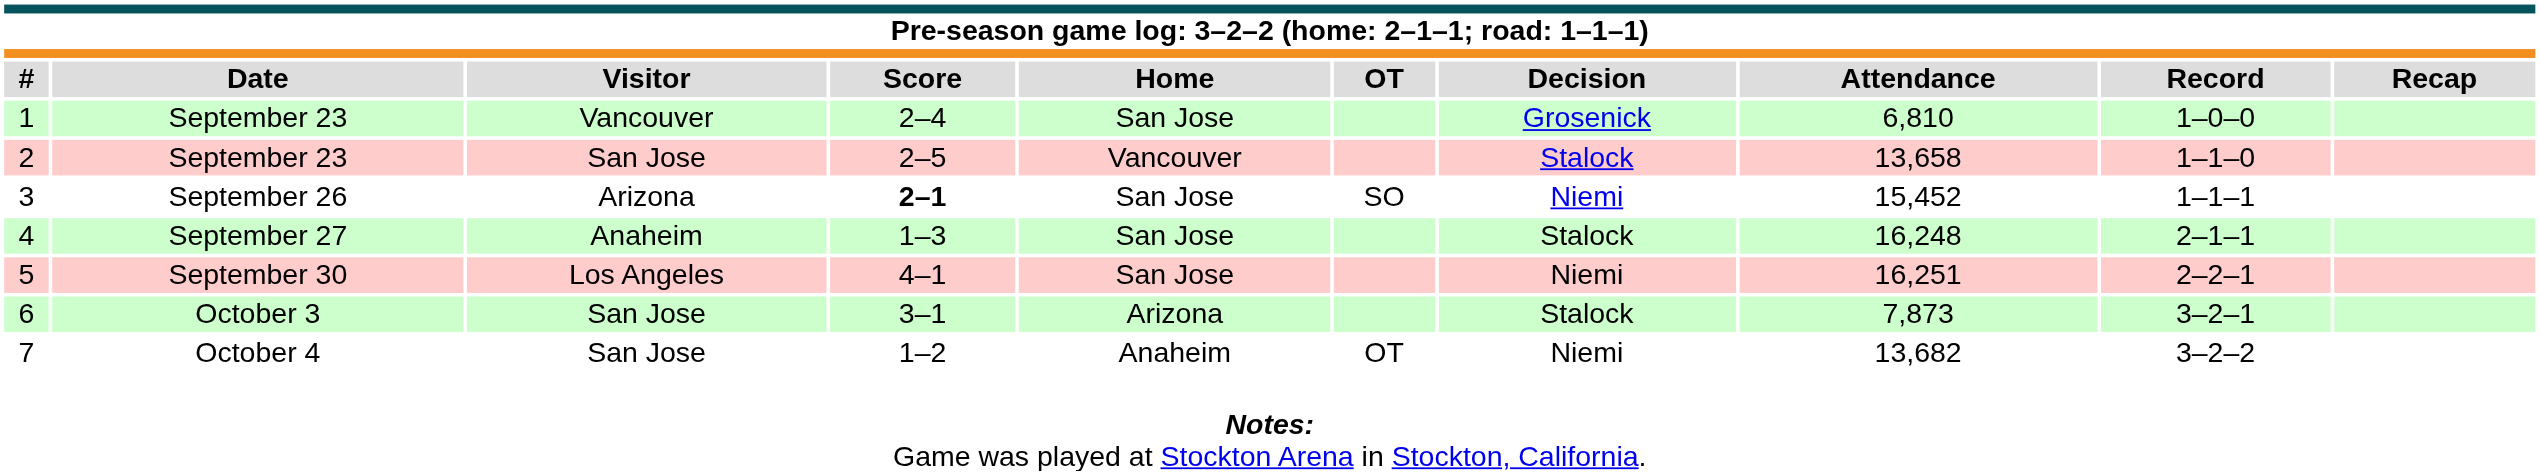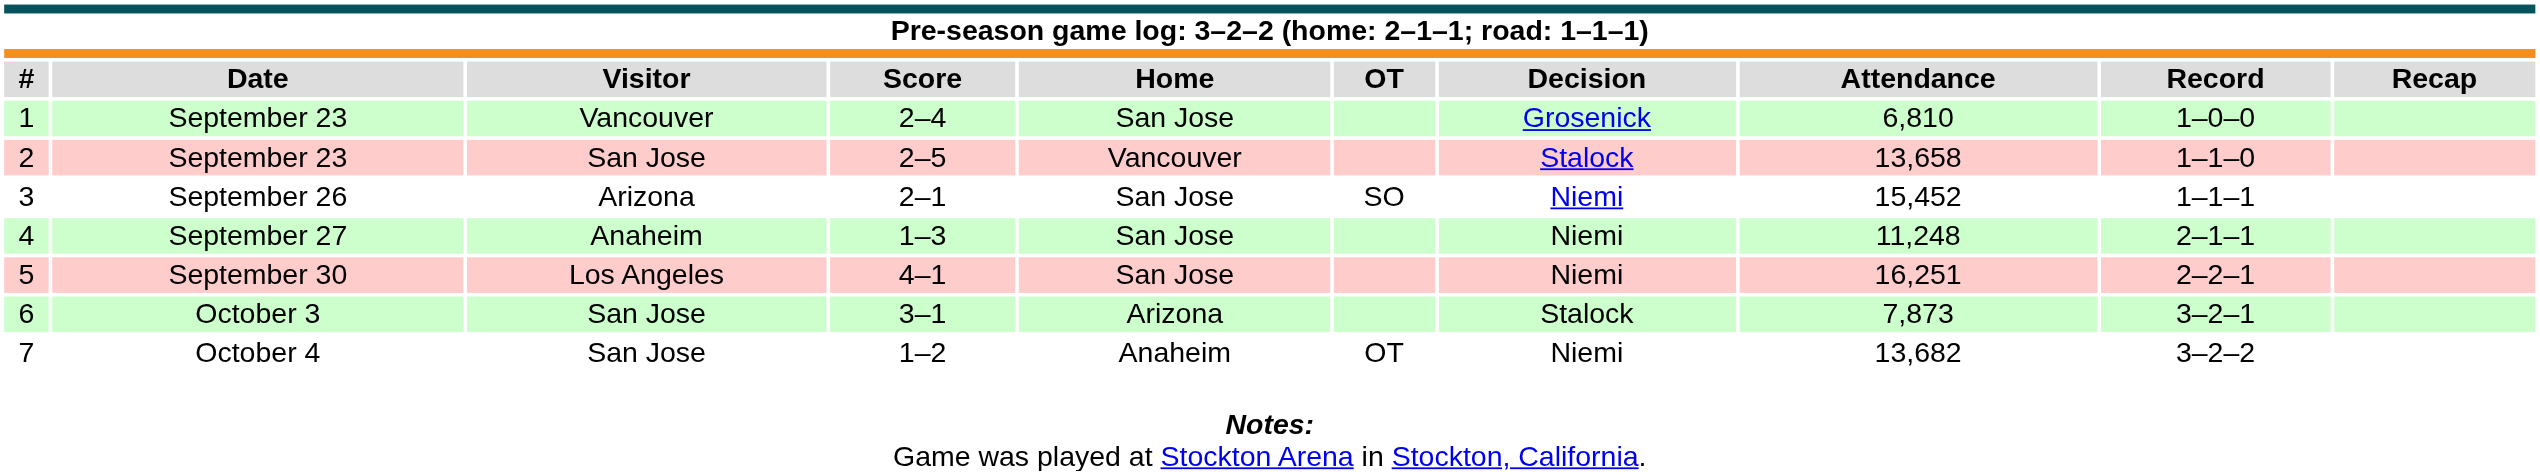(923, 196) bold -> (923, 196) normal
(1587, 235) Stalock -> (1587, 235) Niemi
(1918, 235) 16,248 -> (1918, 235) 11,248
